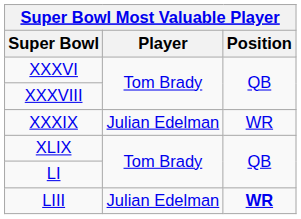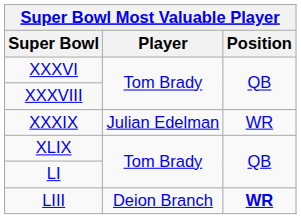(163, 200) Julian Edelman -> (163, 200) Deion Branch
